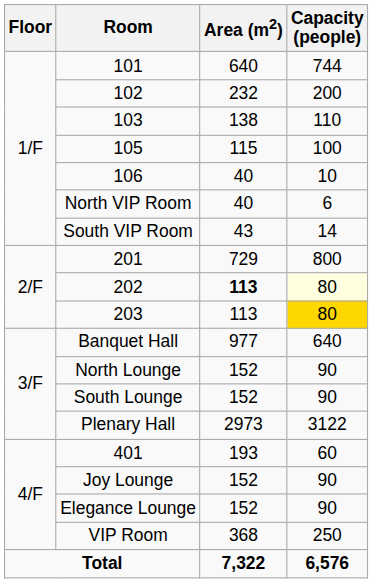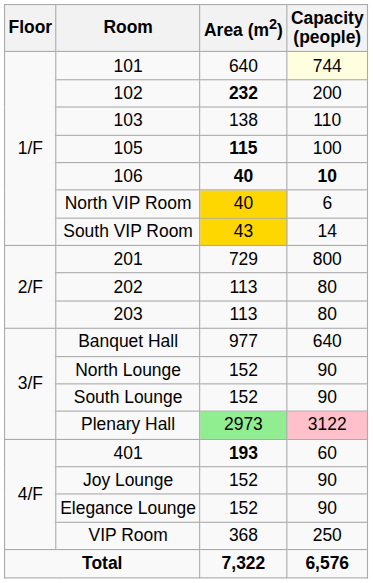(327, 65) no background -> (327, 65) lightyellow background
(243, 93) normal -> (243, 93) bold
(243, 148) normal -> (243, 148) bold
(243, 176) normal -> (243, 176) bold
(327, 176) normal -> (327, 176) bold
(243, 203) no background -> (243, 203) gold background
(243, 231) no background -> (243, 231) gold background
(243, 286) bold -> (243, 286) normal
(327, 286) lightyellow background -> (327, 286) no background
(327, 314) gold background -> (327, 314) no background
(243, 425) no background -> (243, 425) lightgreen background
(327, 425) no background -> (327, 425) pink background
(243, 452) normal -> (243, 452) bold
